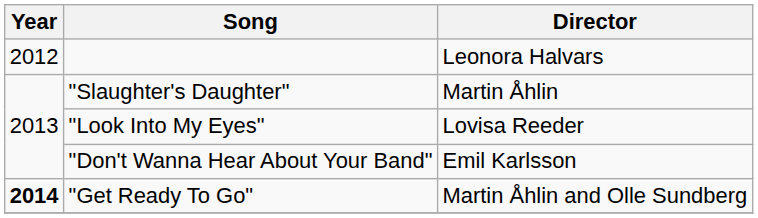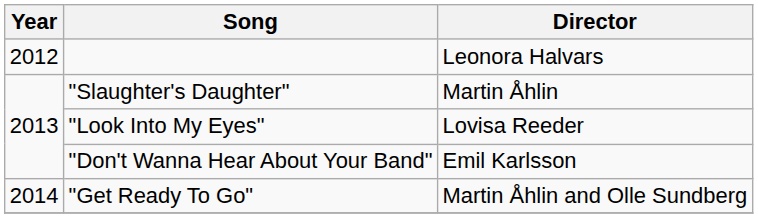(34, 195) bold -> (34, 195) normal
